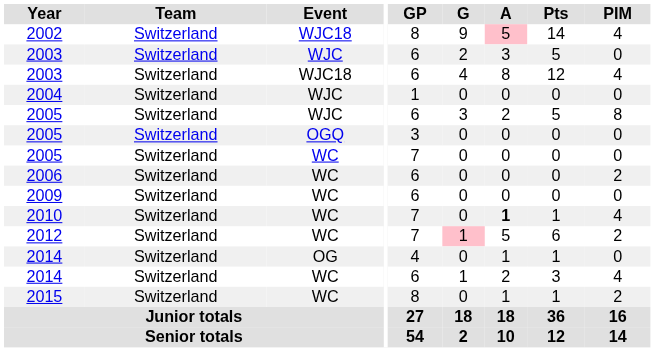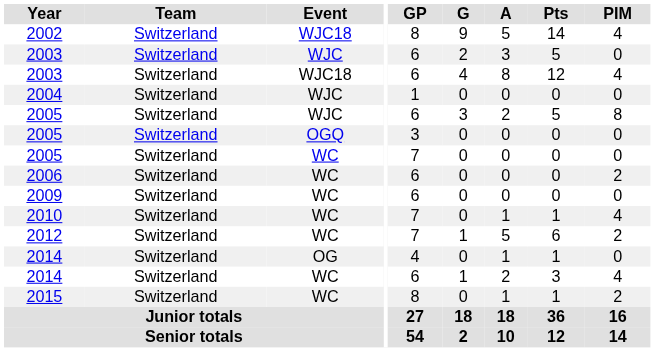(506, 34) pink background -> (506, 34) no background
(506, 216) bold -> (506, 216) normal
(463, 236) pink background -> (463, 236) no background
